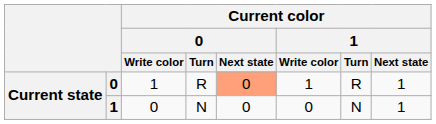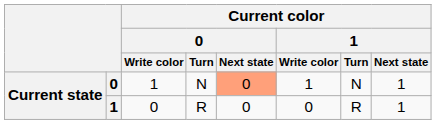(201, 83) R -> (201, 83) N
(356, 83) R -> (356, 83) N
(201, 107) N -> (201, 107) R
(356, 107) N -> (356, 107) R
